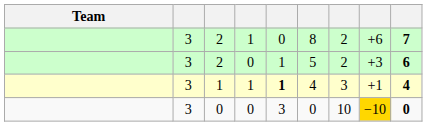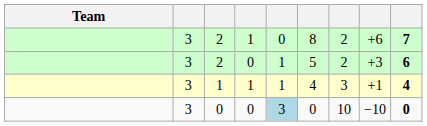(282, 86) bold -> (282, 86) normal
(282, 109) no background -> (282, 109) lightblue background
(375, 109) gold background -> (375, 109) no background
